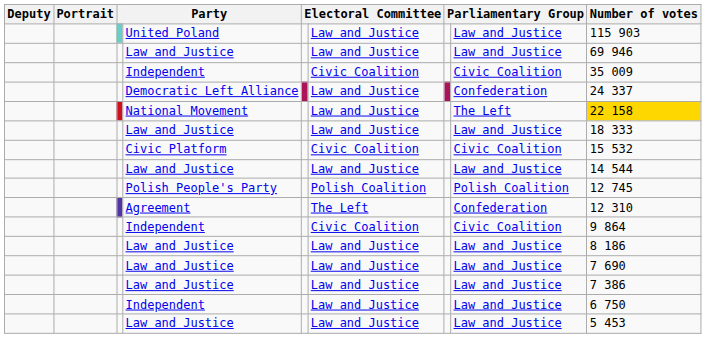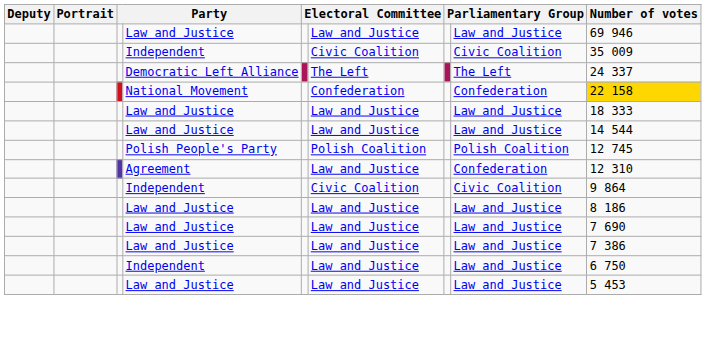- row: (29, 34)
(365, 92) Law and Justice -> (340, 73) The Left
(500, 92) Confederation -> (482, 73) The Left
(365, 111) Law and Justice -> (358, 92) Confederation
(482, 111) The Left -> (500, 92) Confederation
- row: (29, 150)
(340, 208) The Left -> (365, 169) Law and Justice
